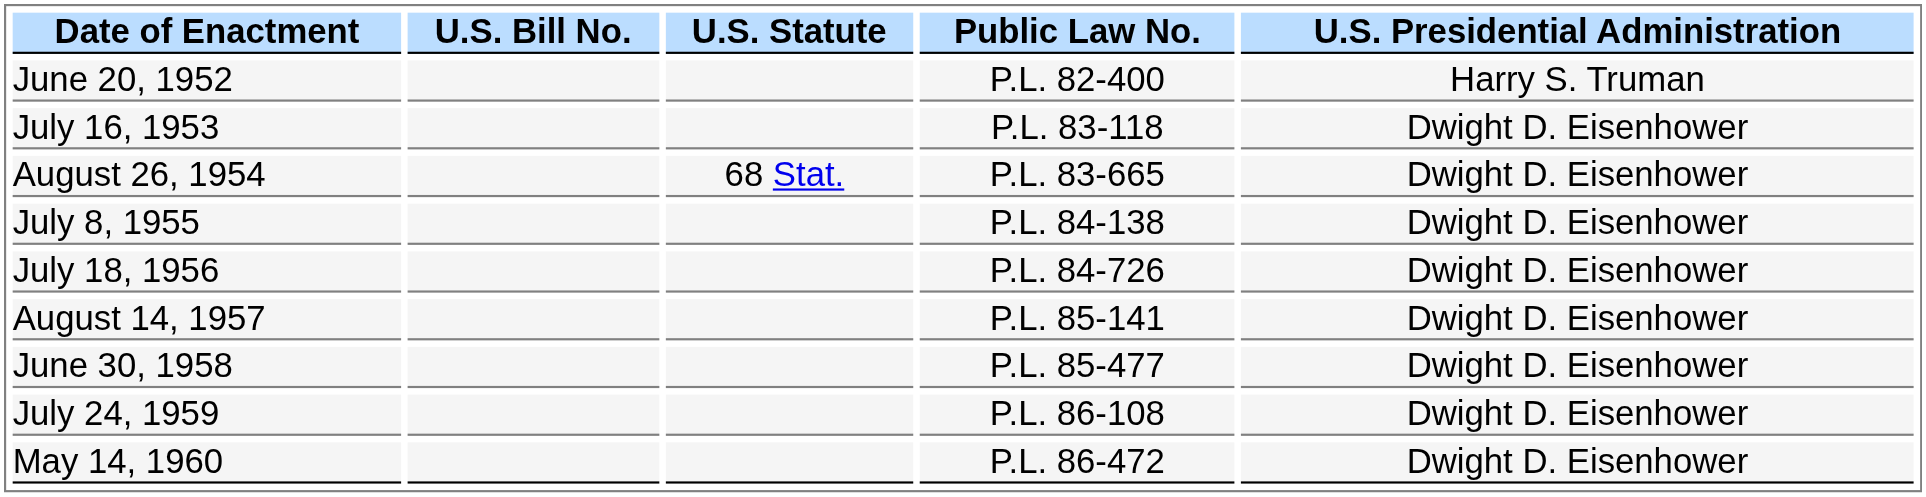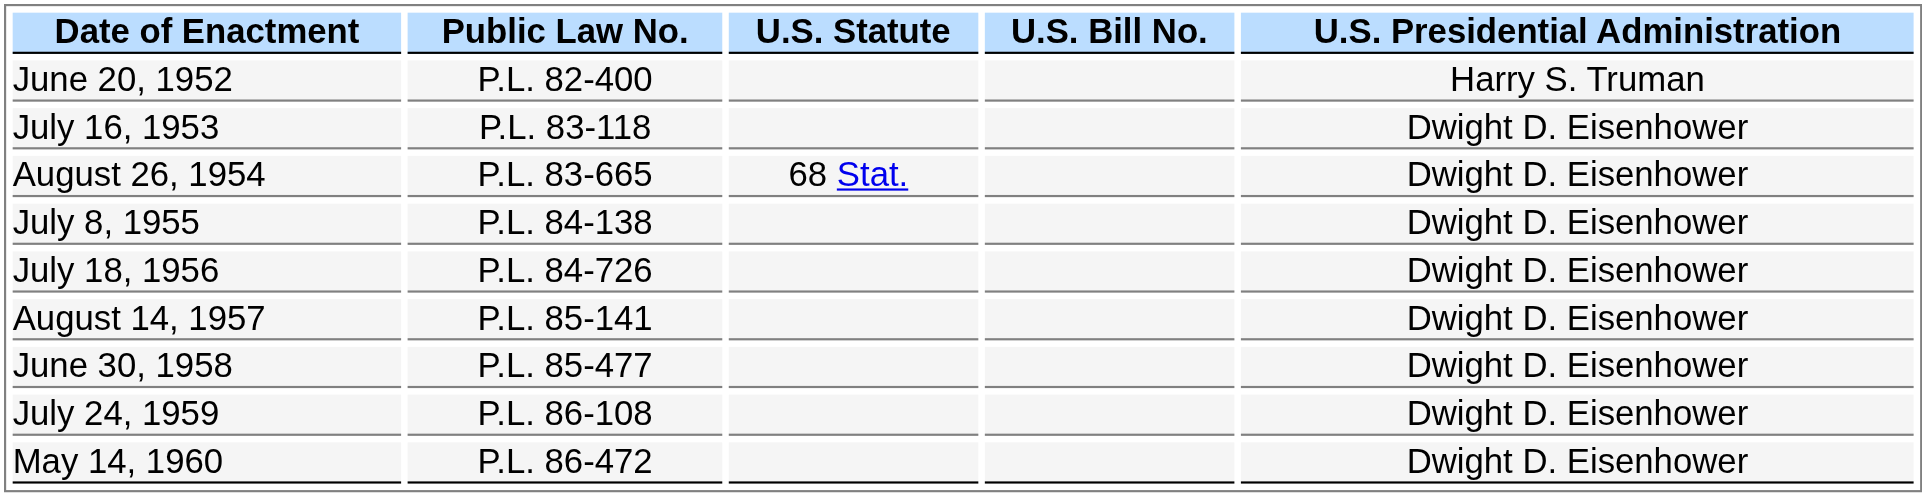columns swapped: (1077, 31) <-> (533, 31)
